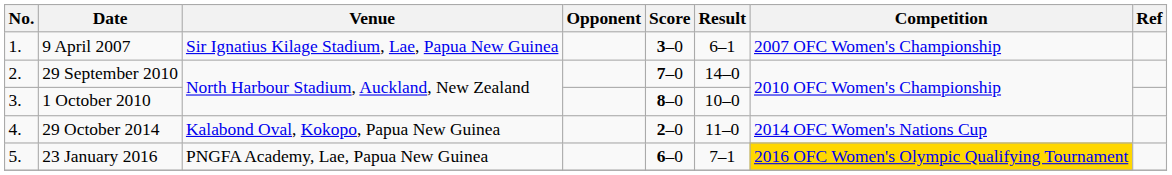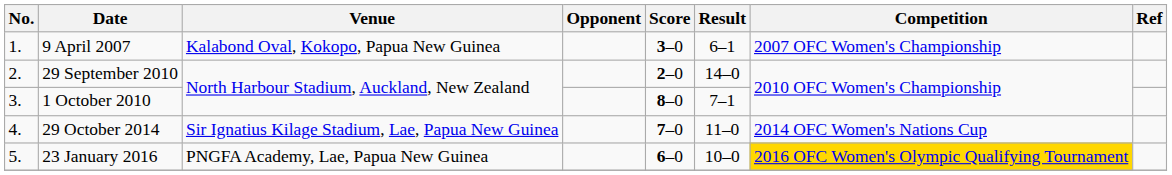(372, 45) Sir Ignatius Kilage Stadium, Lae, Papua New Guinea -> (343, 45) Kalabond Oval, Kokopo, Papua New Guinea
(670, 73) 7–0 -> (670, 73) 2–0
(722, 101) 10–0 -> (722, 101) 7–1
(343, 128) Kalabond Oval, Kokopo, Papua New Guinea -> (372, 128) Sir Ignatius Kilage Stadium, Lae, Papua New Guinea
(670, 128) 2–0 -> (670, 128) 7–0
(722, 156) 7–1 -> (722, 156) 10–0
